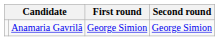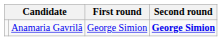(182, 28) normal -> (183, 28) bold
